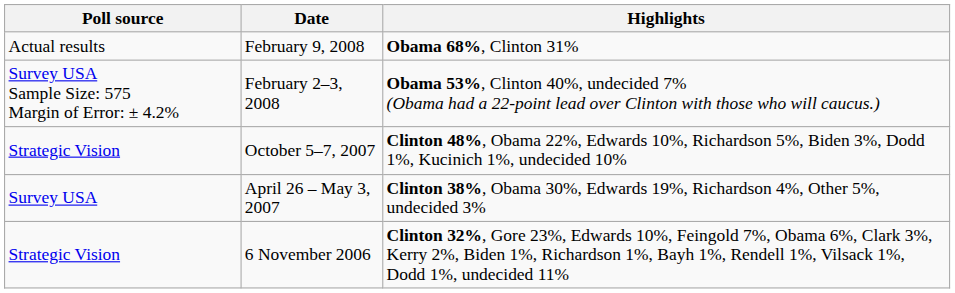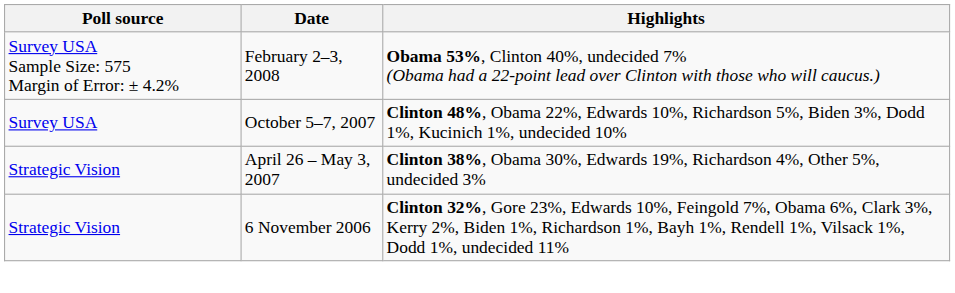- row: (305, 45)
(64, 150) Strategic Vision -> (53, 122) Survey USA
(53, 197) Survey USA -> (64, 169) Strategic Vision
